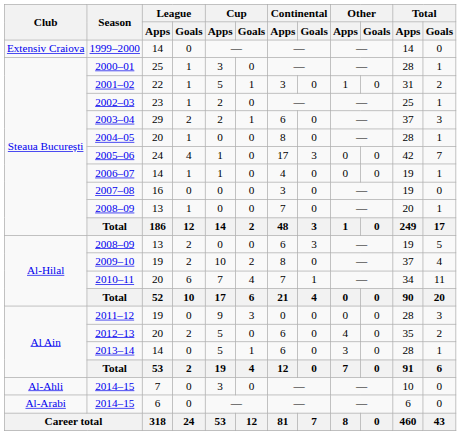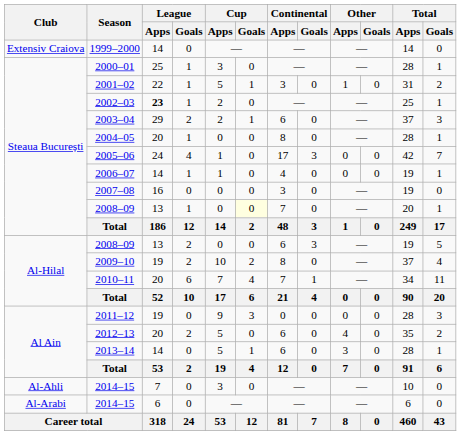(158, 102) normal -> (158, 102) bold
(251, 208) no background -> (251, 208) lightyellow background
